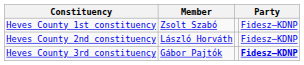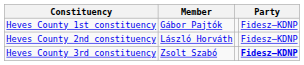(189, 25) Zsolt Szabó -> (191, 25) Gábor Pajtók
(191, 53) Gábor Pajtók -> (189, 53) Zsolt Szabó
